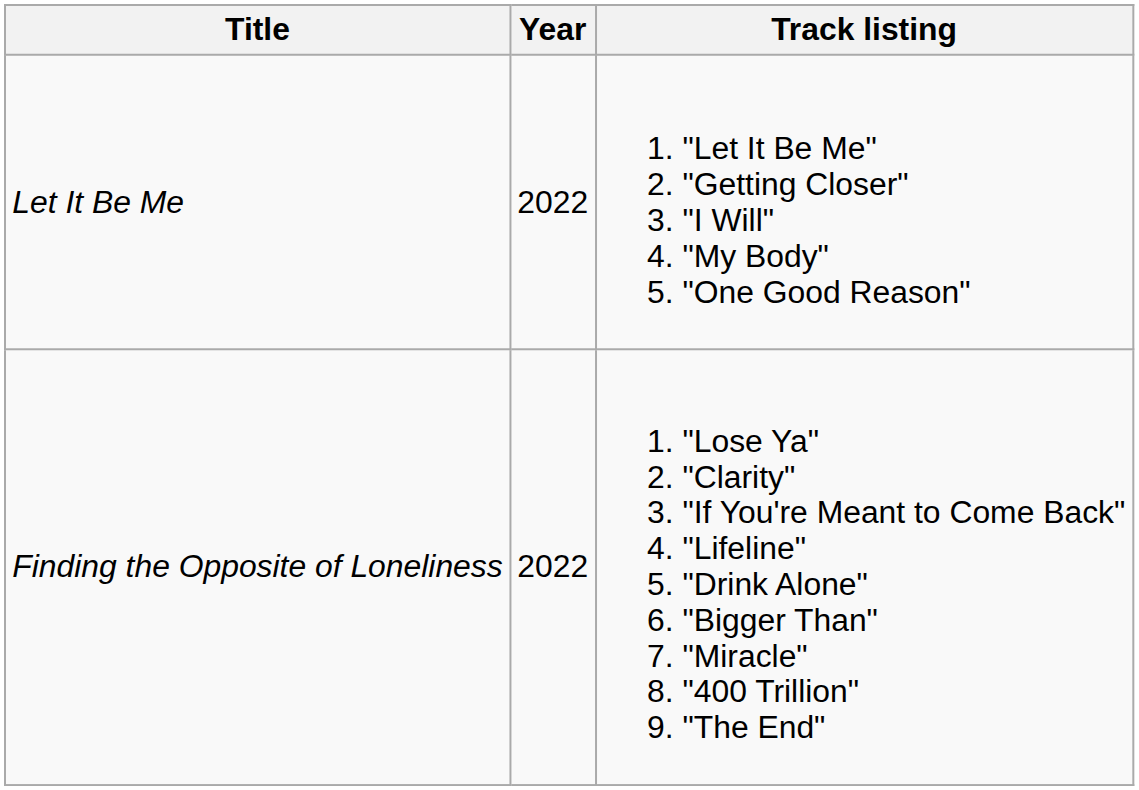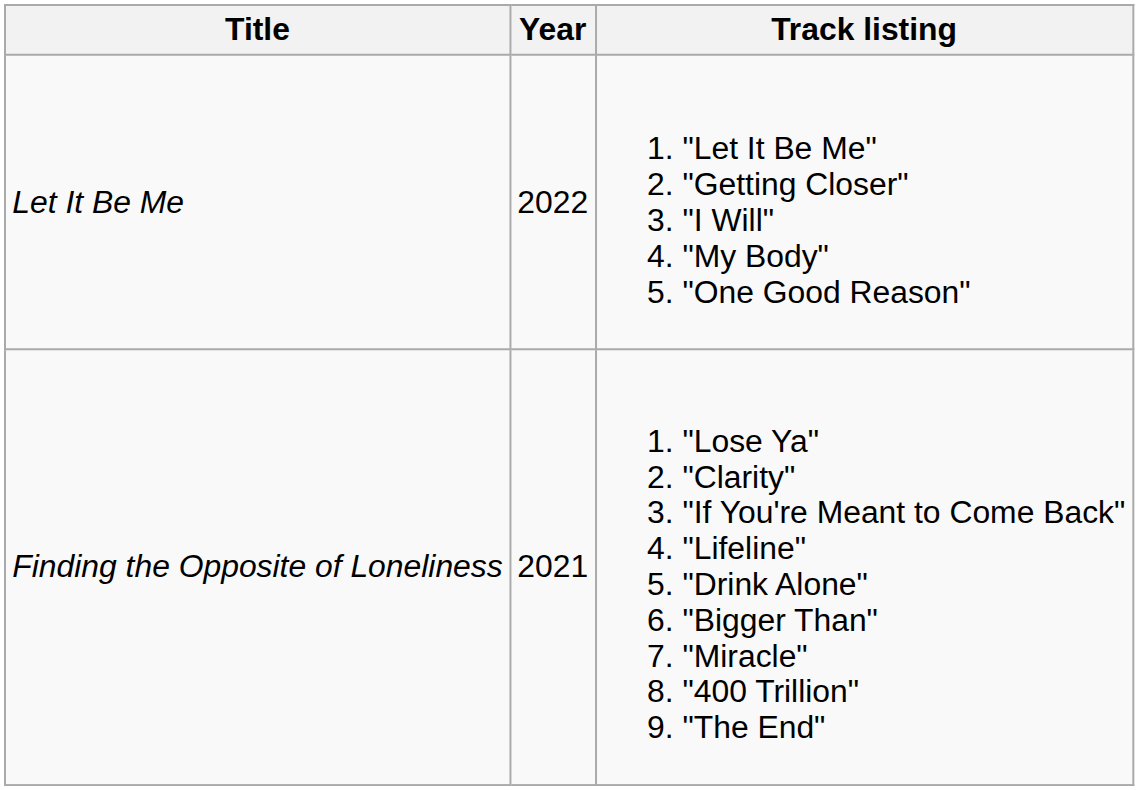(553, 566) 2022 -> (553, 566) 2021
